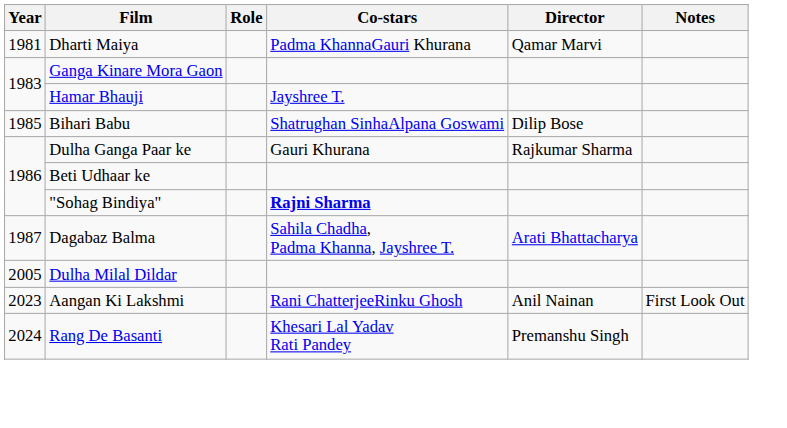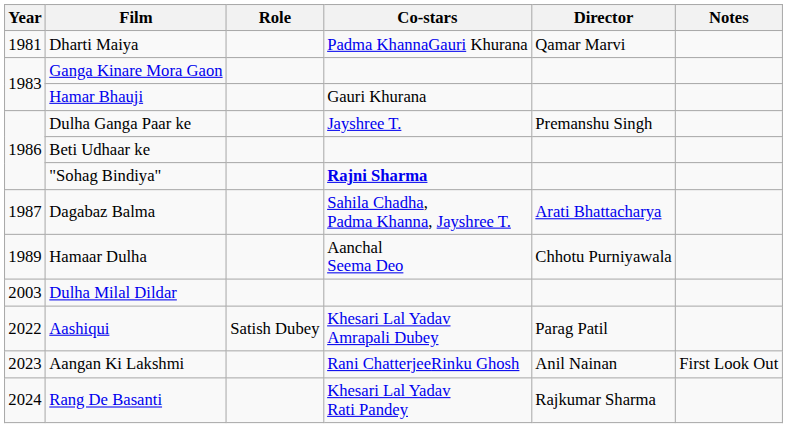(307, 96) Jayshree T. -> (377, 96) Gauri Khurana
- row: (90, 123)
(320, 149) Gauri Khurana -> (364, 123) Jayshree T.
(572, 149) Rajkumar Sharma -> (594, 123) Premanshu Singh
+ row: (98, 256)
(25, 273) 2005 -> (25, 292) 2003
+ row: (79, 328)
(570, 336) Premanshu Singh -> (596, 399) Rajkumar Sharma
